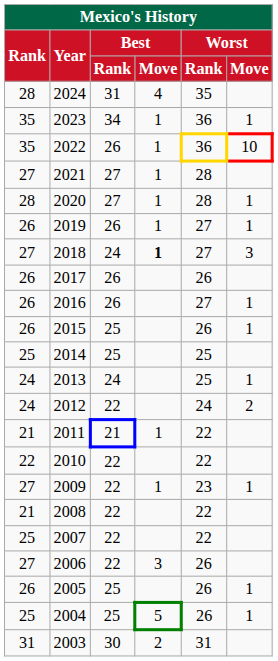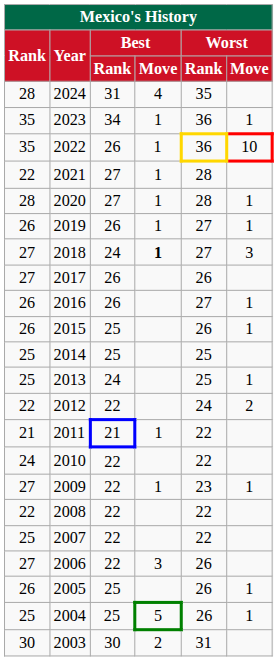(27, 174) 27 -> (27, 174) 22
(27, 277) 26 -> (27, 277) 27
(27, 380) 24 -> (27, 380) 25
(27, 406) 24 -> (27, 406) 22
(27, 460) 22 -> (27, 460) 24
(27, 512) 21 -> (27, 512) 22
(27, 643) 31 -> (27, 643) 30
